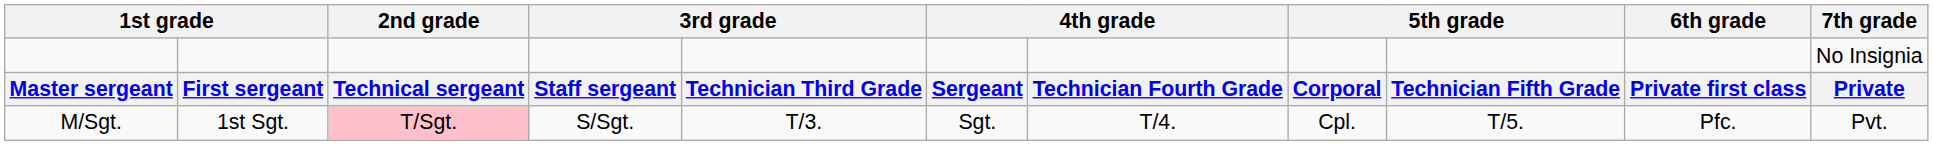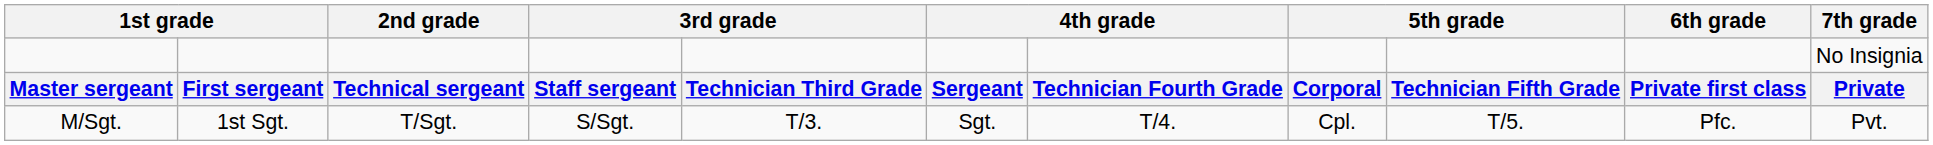(429, 122) pink background -> (429, 122) no background
